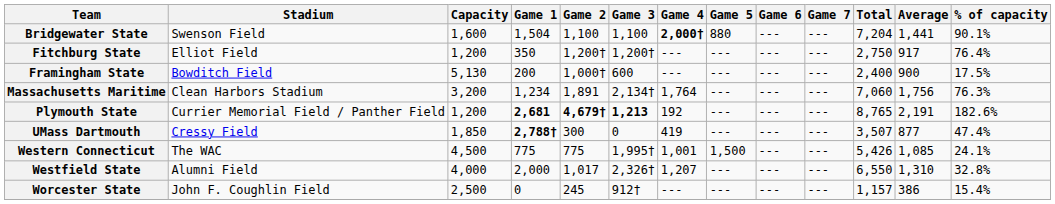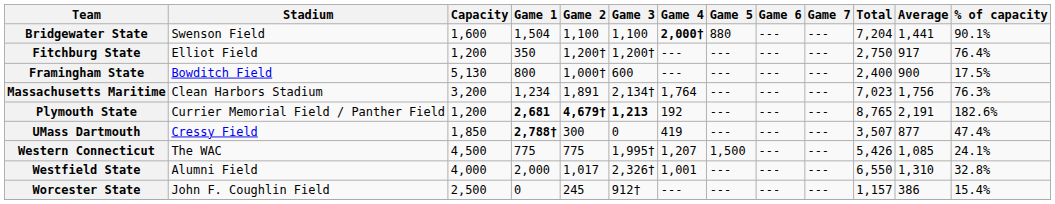(525, 73) 200 -> (525, 73) 800
(874, 92) 7,060 -> (874, 92) 7,023
(679, 151) 1,001 -> (679, 151) 1,207
(679, 170) 1,207 -> (679, 170) 1,001
